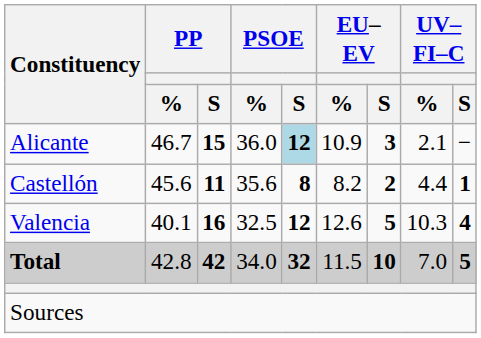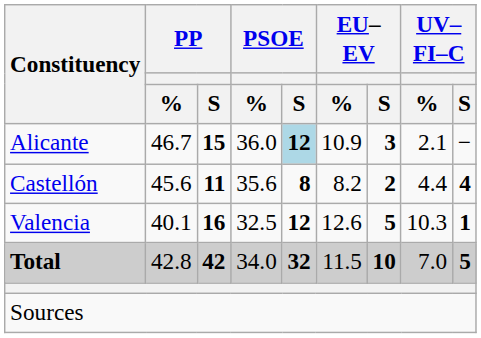(465, 183) 1 -> (465, 183) 4
(465, 222) 4 -> (465, 222) 1
